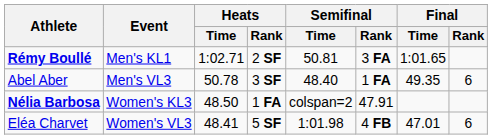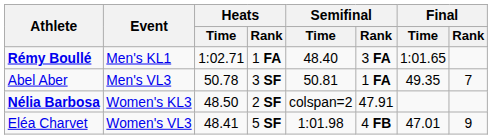(267, 58) 2 SF -> (267, 58) 1 FA
(321, 58) 50.81 -> (321, 58) 48.40
(321, 80) 48.40 -> (321, 80) 50.81
(468, 80) 6 -> (468, 80) 7
(267, 102) 1 FA -> (267, 102) 2 SF
(468, 124) 6 -> (468, 124) 9
